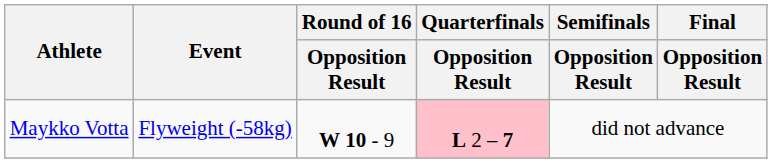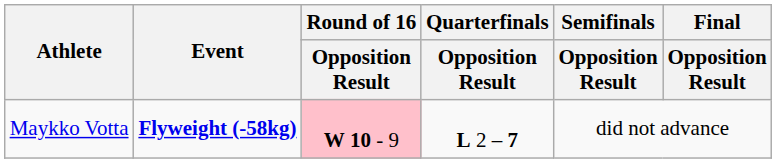(215, 128) normal -> (217, 128) bold
(357, 141) no background -> (361, 141) pink background
(483, 141) pink background -> (487, 141) no background
